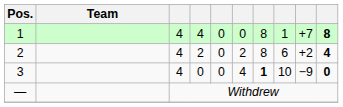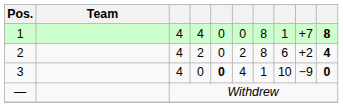(222, 72) normal -> (222, 72) bold
(264, 72) bold -> (264, 72) normal
